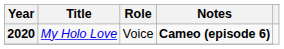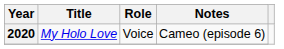(215, 34) bold -> (212, 34) normal
